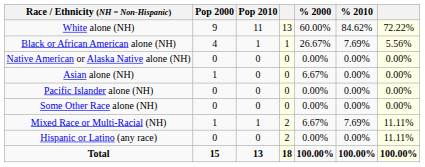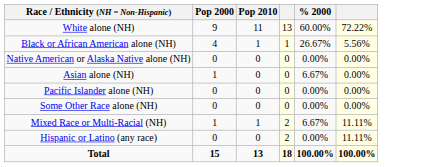- column: (357, 12)
